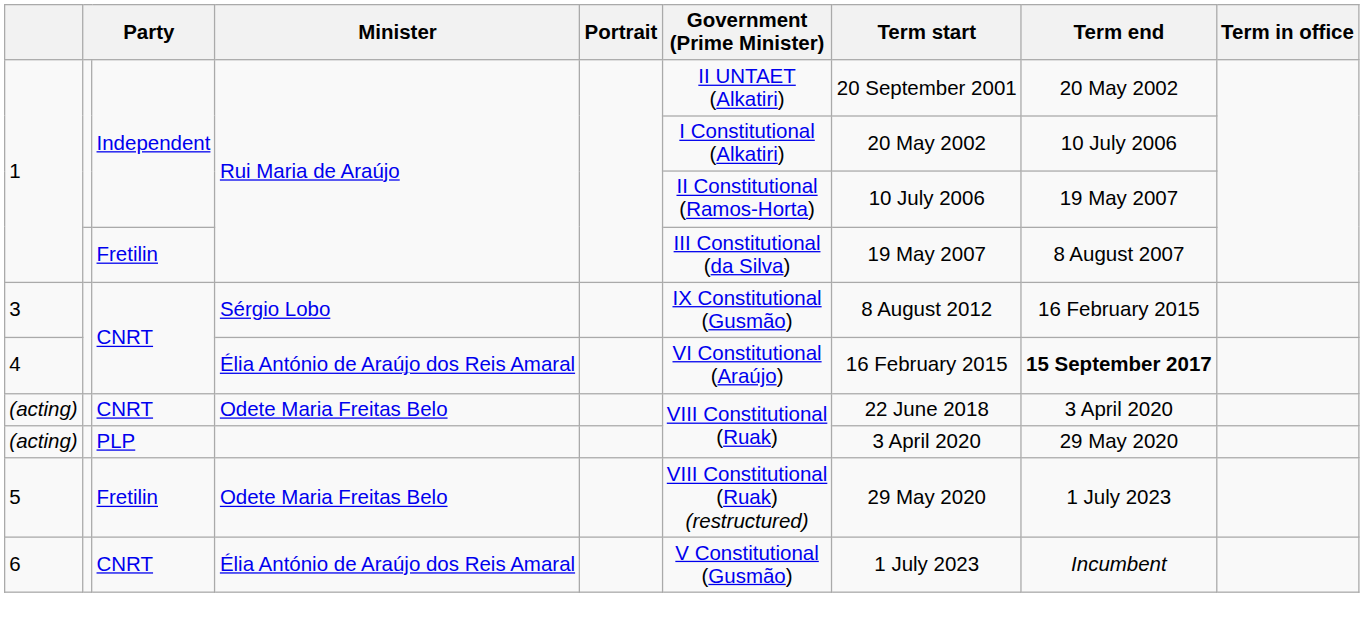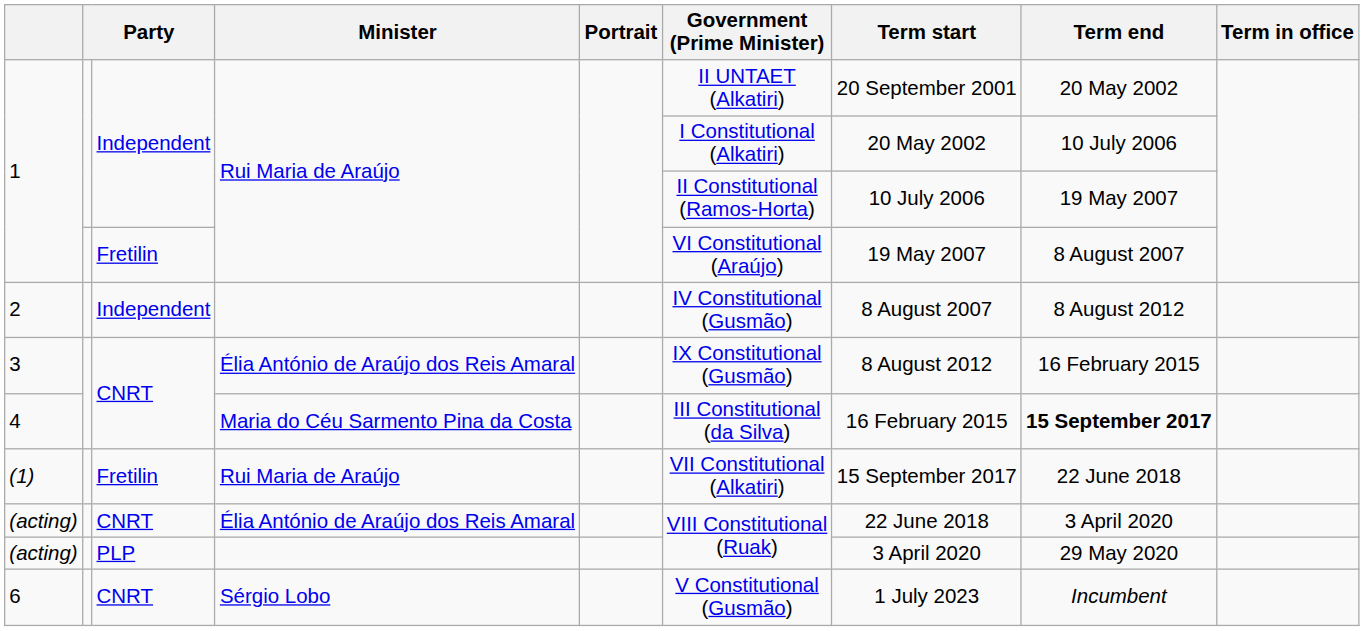(747, 254) III Constitutional (da Silva) -> (747, 254) VI Constitutional (Araújo)
+ row: (15, 309)
(275, 309) Sérgio Lobo -> (397, 365) Élia António de Araújo dos Reis Amaral
(397, 365) Élia António de Araújo dos Reis Amaral -> (396, 420) Maria do Céu Sarmento Pina da Costa
(747, 365) VI Constitutional (Araújo) -> (747, 420) III Constitutional (da Silva)
+ row: (22, 476)
(334, 409) Odete Maria Freitas Belo -> (397, 520) Élia António de Araújo dos Reis Amaral
- row: (15, 497)
(397, 564) Élia António de Araújo dos Reis Amaral -> (275, 596) Sérgio Lobo
